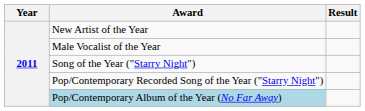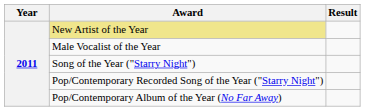(100, 30) no background -> (100, 30) khaki background
(167, 98) lightblue background -> (167, 98) no background
